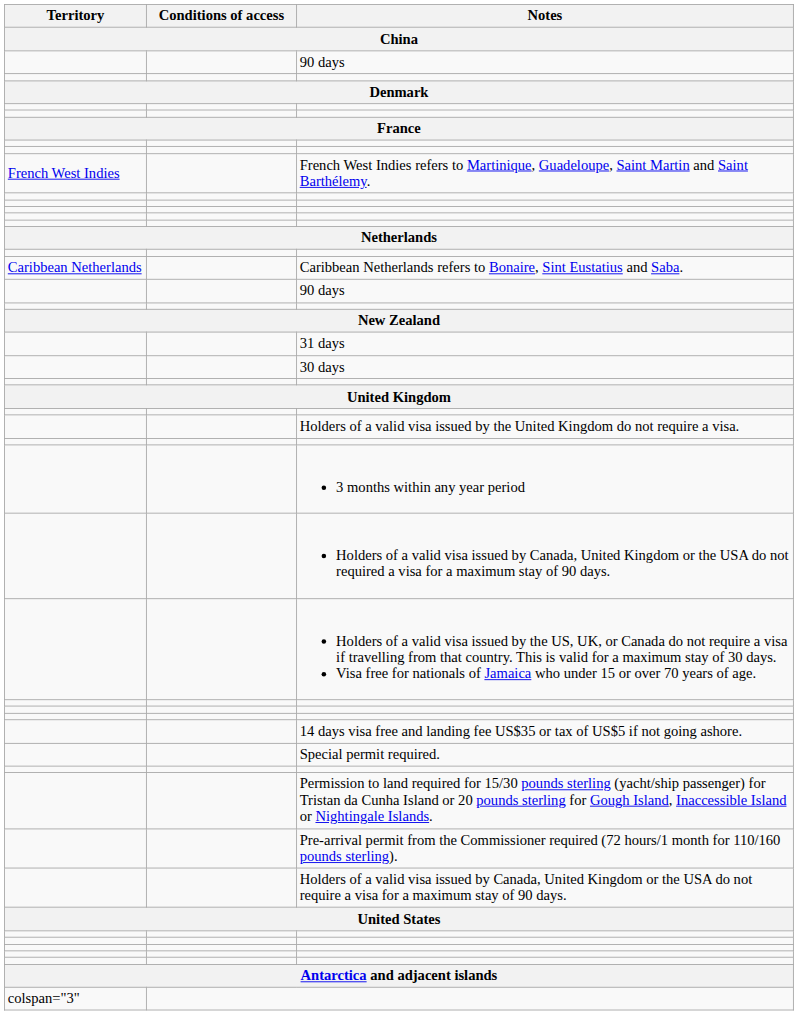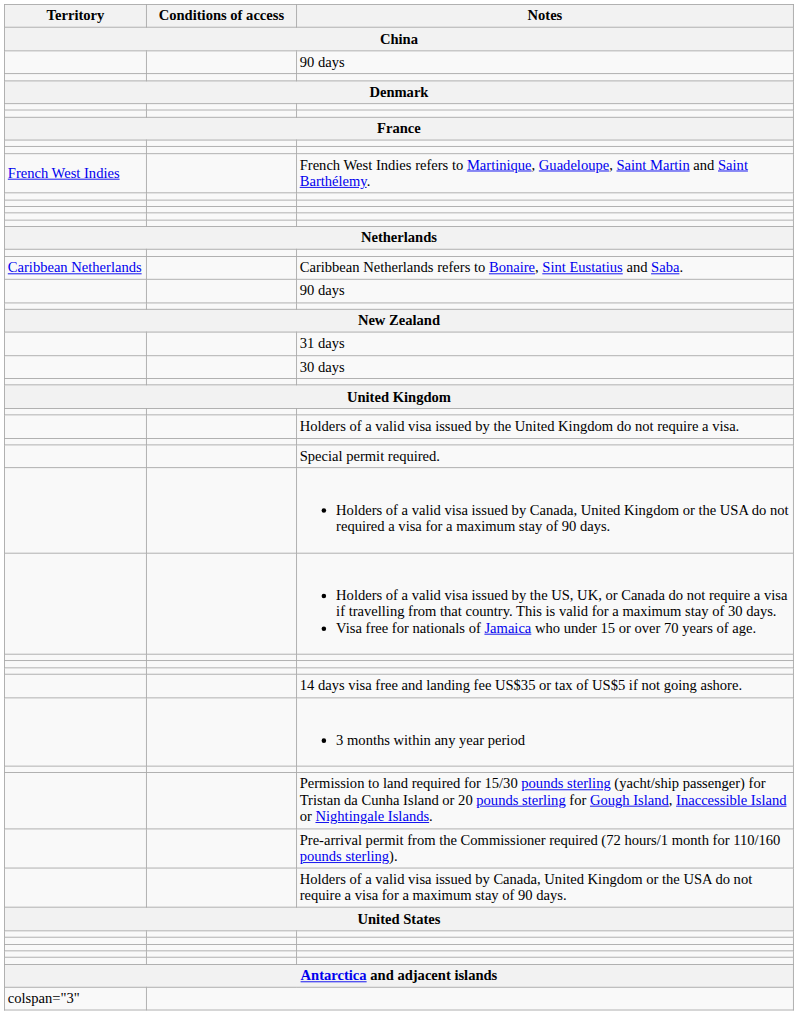rows swapped: (75, 754) <-> (75, 479)
